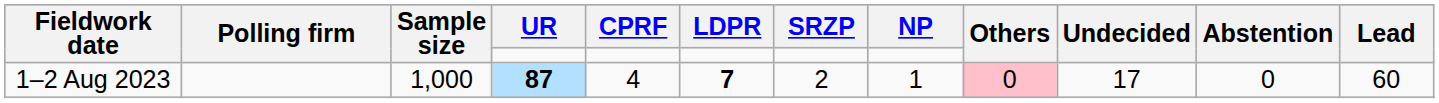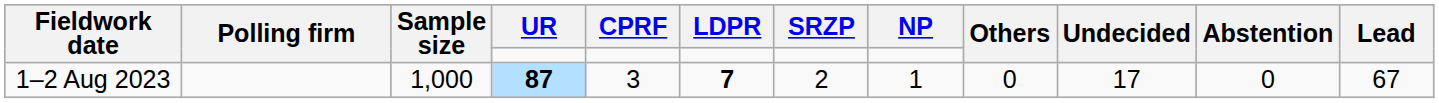(633, 79) 4 -> (633, 79) 3
(1010, 79) pink background -> (1010, 79) no background
(1386, 79) 60 -> (1386, 79) 67
